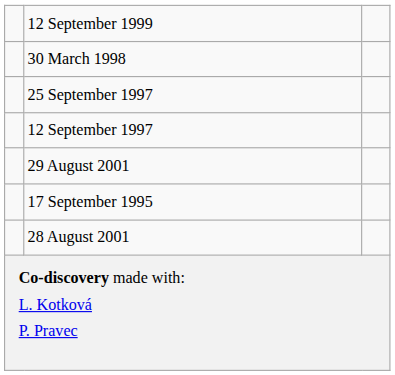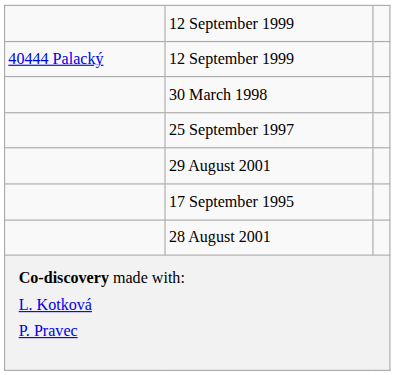+ row: (56, 58)
- row: (14, 130)
